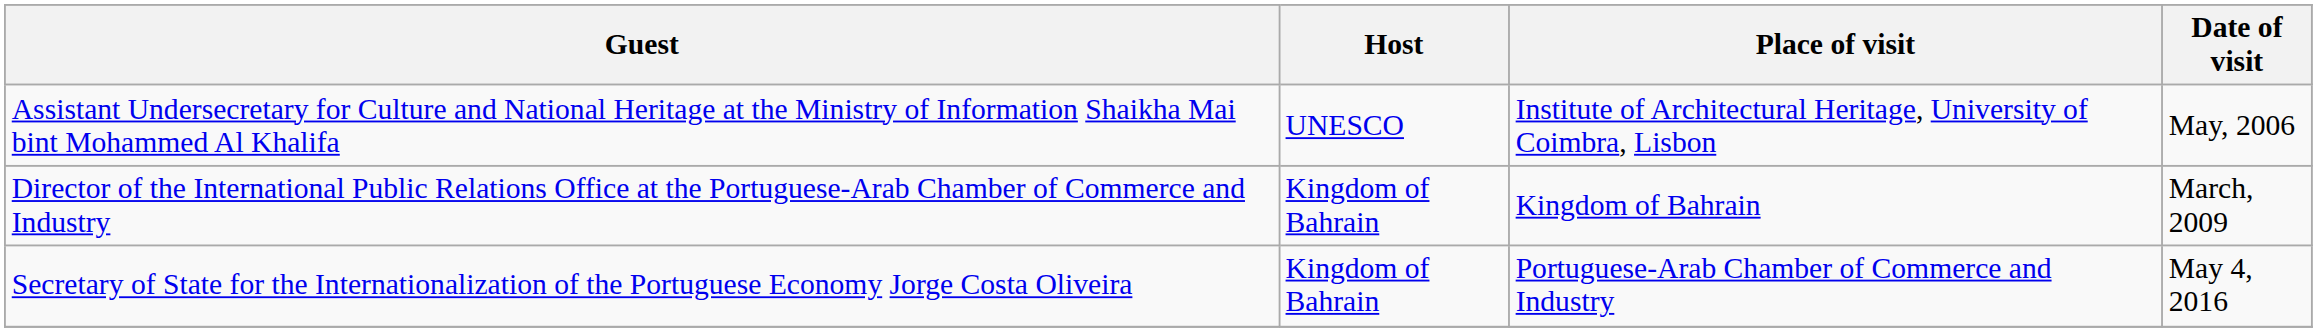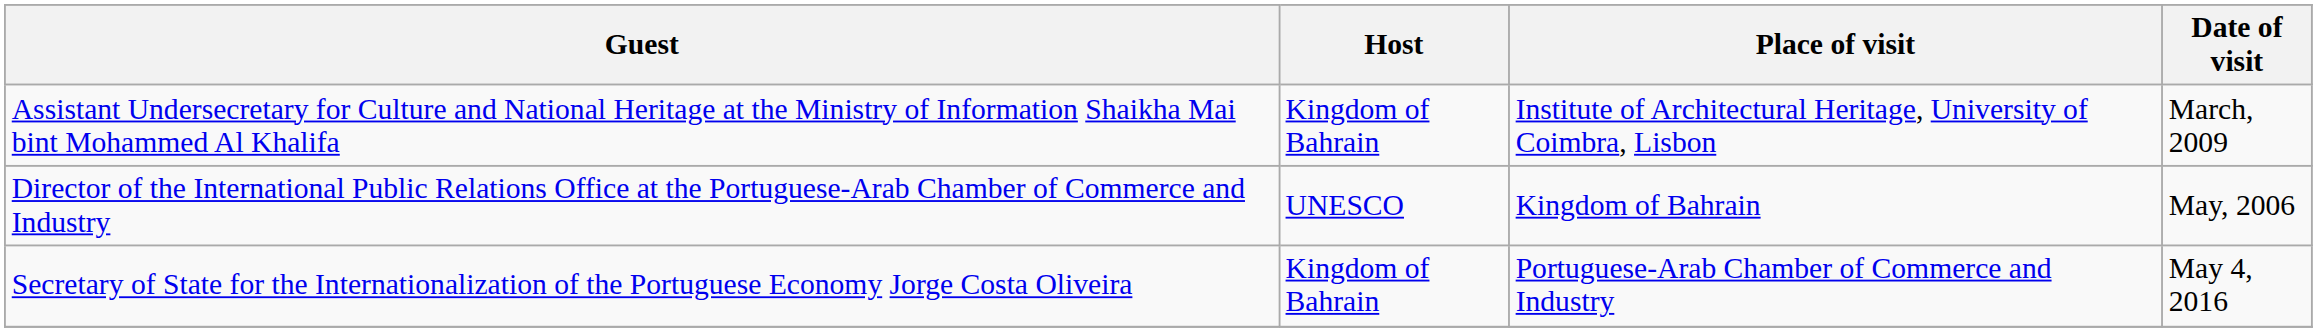(1345, 124) UNESCO -> (1358, 124) Kingdom of Bahrain
(2232, 124) May, 2006 -> (2211, 124) March, 2009
(1358, 205) Kingdom of Bahrain -> (1345, 205) UNESCO
(2211, 205) March, 2009 -> (2232, 205) May, 2006
